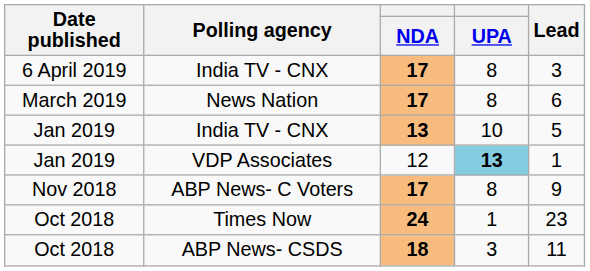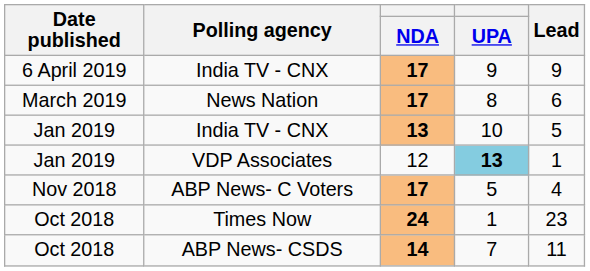(492, 70) 8 -> (492, 70) 9
(557, 70) 3 -> (557, 70) 9
(492, 190) 8 -> (492, 190) 5
(557, 190) 9 -> (557, 190) 4
(418, 250) 18 -> (418, 250) 14
(492, 250) 3 -> (492, 250) 7
